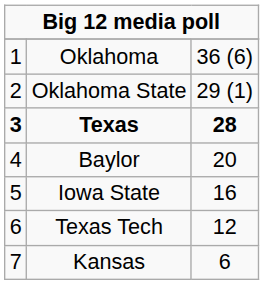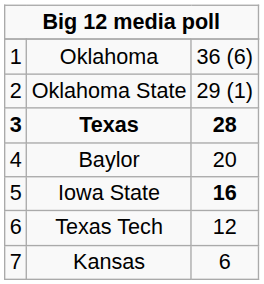(225, 193) normal -> (225, 193) bold
